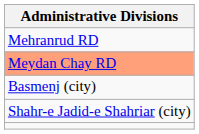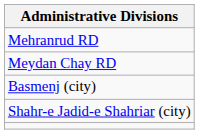(62, 63) lightsalmon background -> (62, 63) no background
